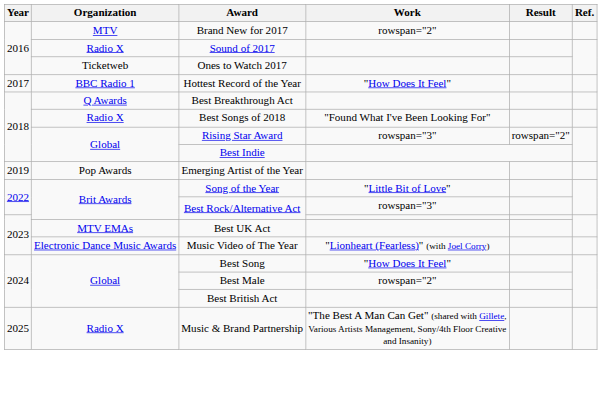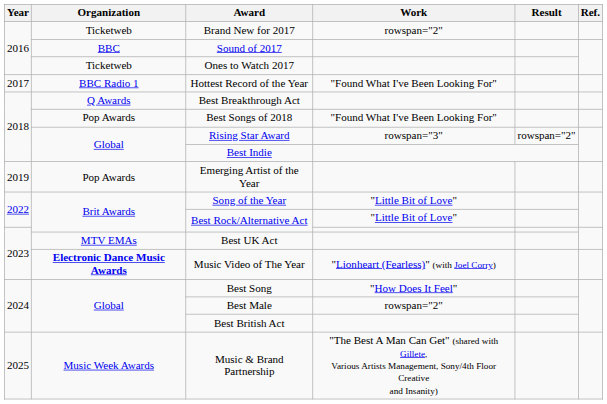(105, 30) MTV -> (109, 30) Ticketweb
(105, 48) Radio X -> (109, 48) BBC
(407, 83) "How Does It Feel" -> (414, 83) "Found What I've Been Looking For"
(105, 118) Radio X -> (109, 118) Pop Awards
(407, 205) rowspan="3" -> (414, 218) "Little Bit of Love"
(105, 245) normal -> (109, 264) bold
(105, 328) Radio X -> (109, 365) Music Week Awards
